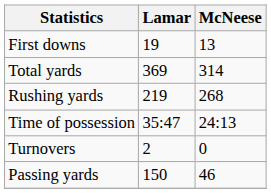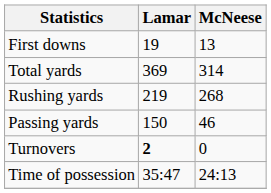rows swapped: (53, 174) <-> (72, 122)
(147, 148) normal -> (147, 148) bold
